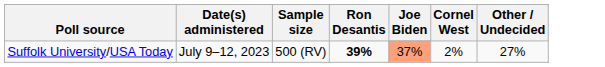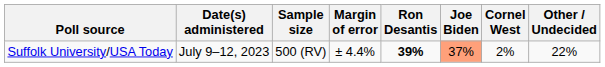+ column: (355, 23)
(513, 51) 27% -> (564, 51) 22%
